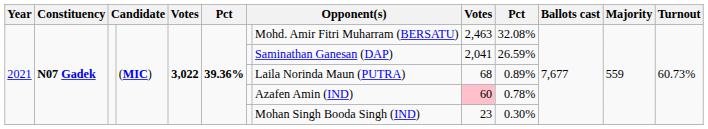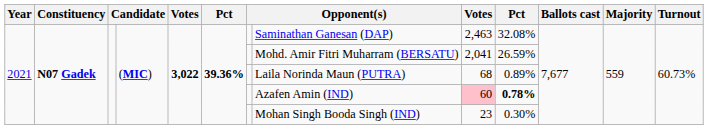(357, 34) Mohd. Amir Fitri Muharram (BERSATU) -> (324, 34) Saminathan Ganesan (DAP)
(324, 54) Saminathan Ganesan (DAP) -> (357, 54) Mohd. Amir Fitri Muharram (BERSATU)
(520, 94) normal -> (519, 94) bold
